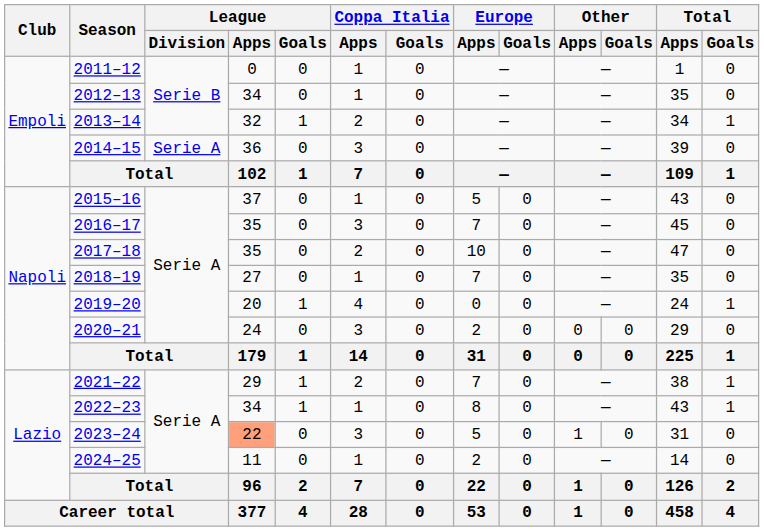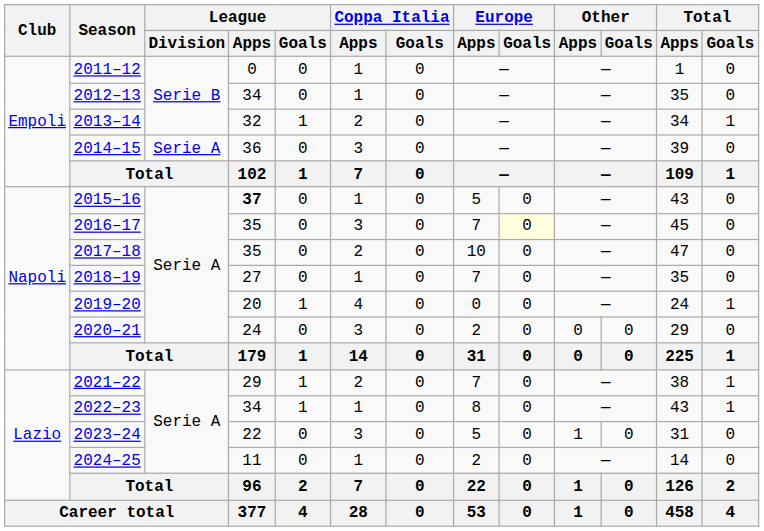(252, 200) normal -> (252, 200) bold
(527, 226) no background -> (527, 226) lightyellow background
(252, 435) lightsalmon background -> (252, 435) no background
